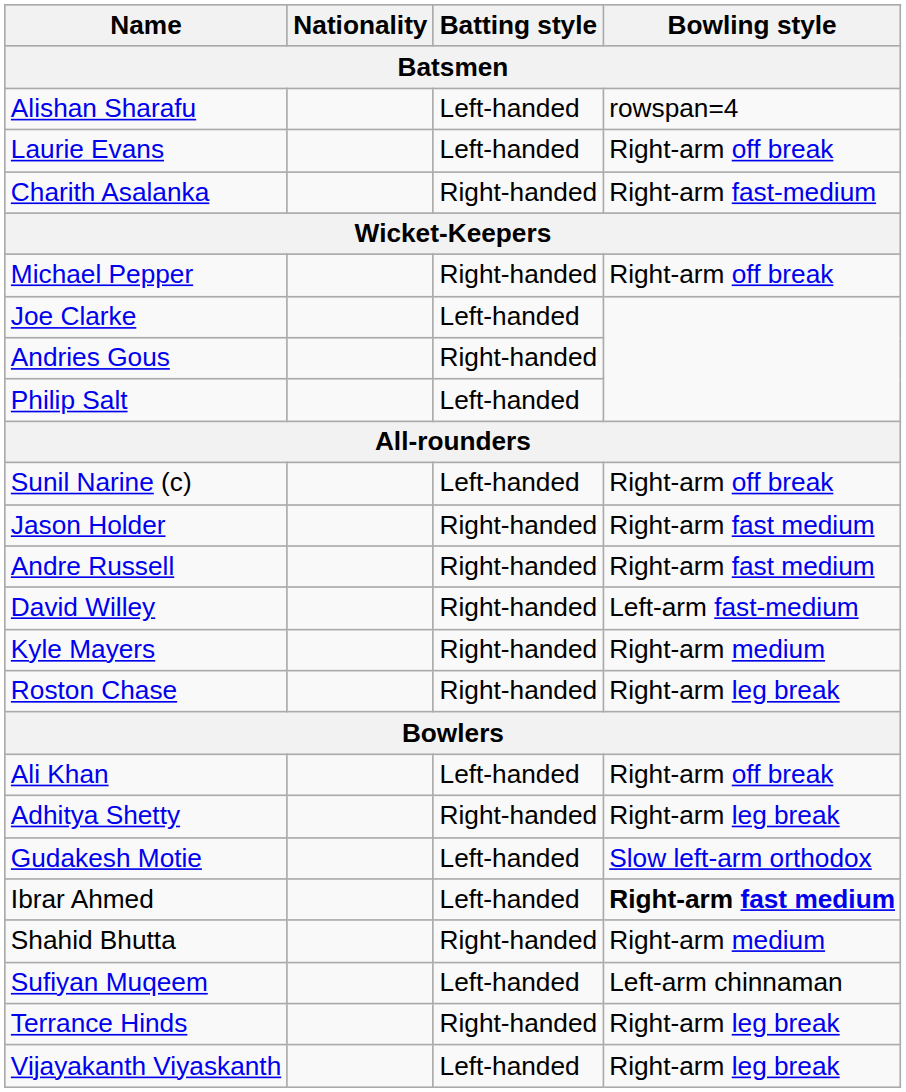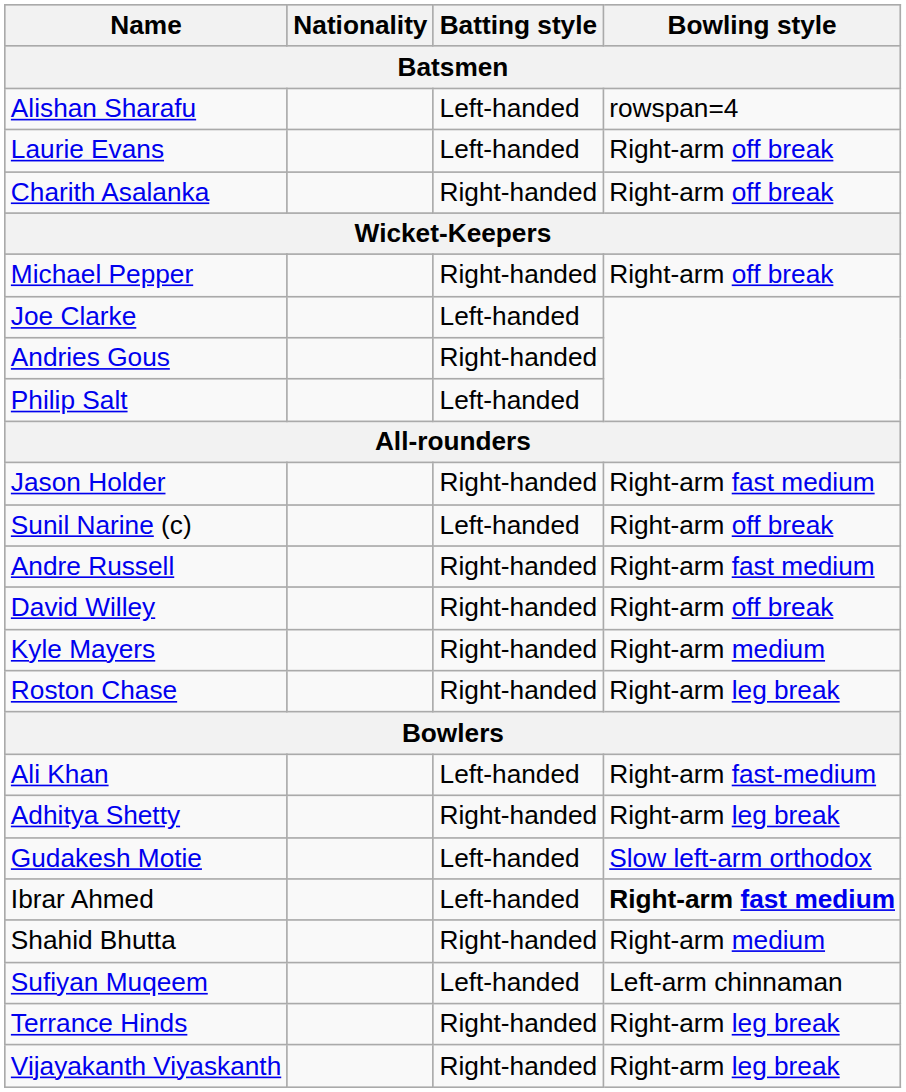(743, 191) Right-arm fast-medium -> (721, 191) Right-arm off break
rows swapped: (101, 483) <-> (88, 524)
(734, 607) Left-arm fast-medium -> (721, 607) Right-arm off break
(721, 774) Right-arm off break -> (743, 774) Right-arm fast-medium
(510, 1065) Left-handed -> (518, 1065) Right-handed
